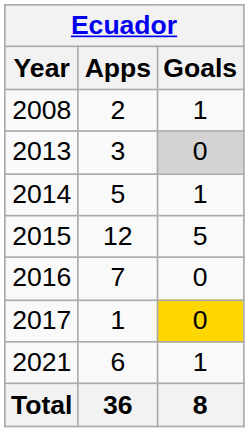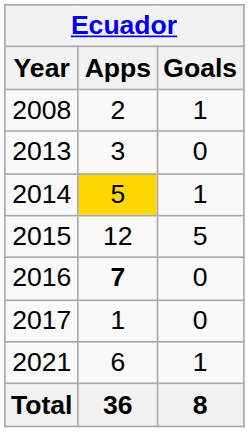(200, 151) lightgrey background -> (200, 151) no background
(118, 194) no background -> (118, 194) gold background
(118, 278) normal -> (118, 278) bold
(200, 320) gold background -> (200, 320) no background
